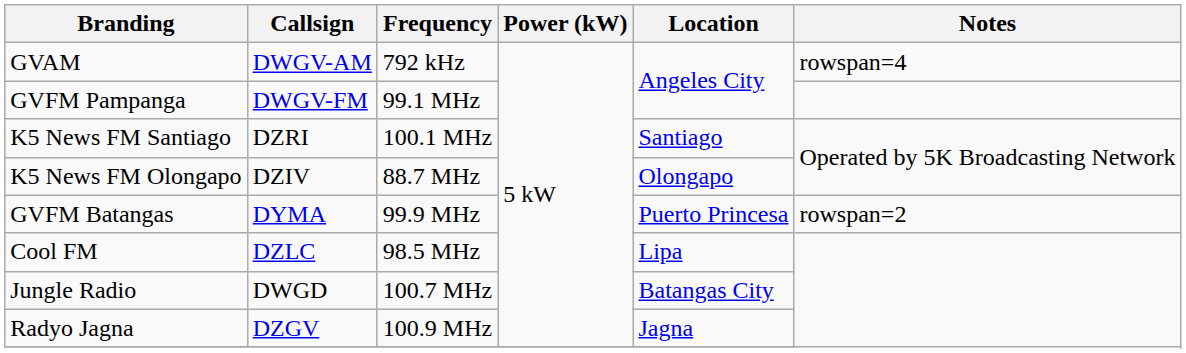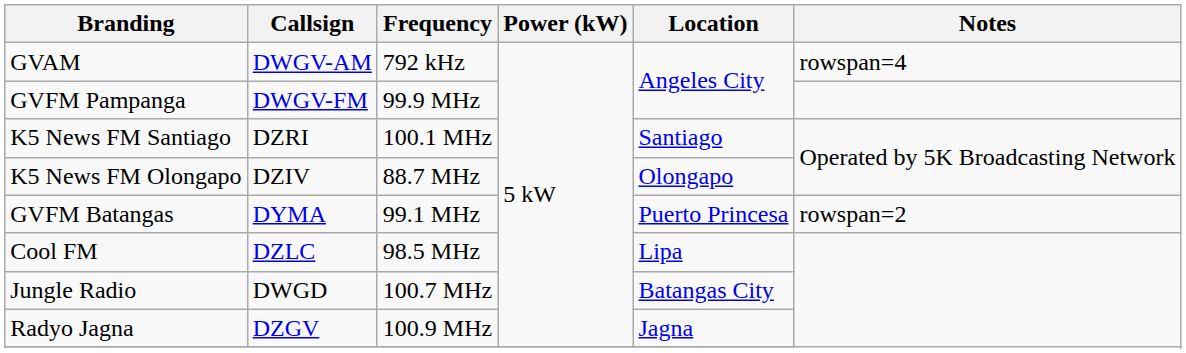(432, 99) 99.1 MHz -> (432, 99) 99.9 MHz
(432, 213) 99.9 MHz -> (432, 213) 99.1 MHz
